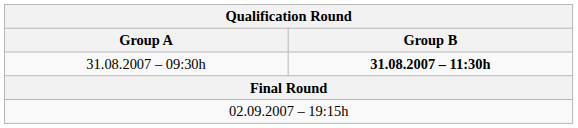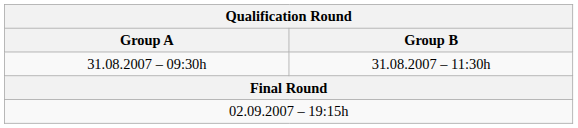(430, 63) bold -> (431, 63) normal
